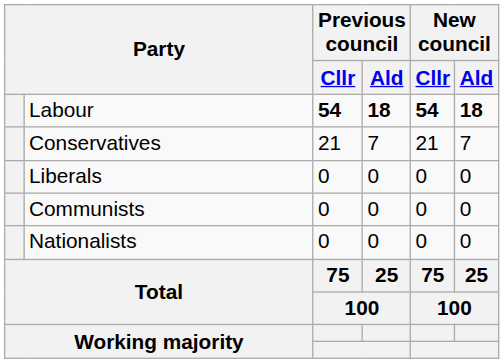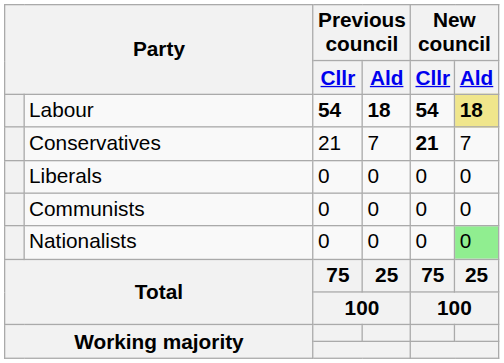(471, 110) no background -> (471, 110) khaki background
(427, 143) normal -> (427, 143) bold
(466, 242) no background -> (466, 242) lightgreen background
